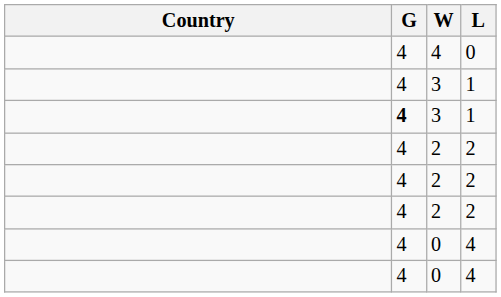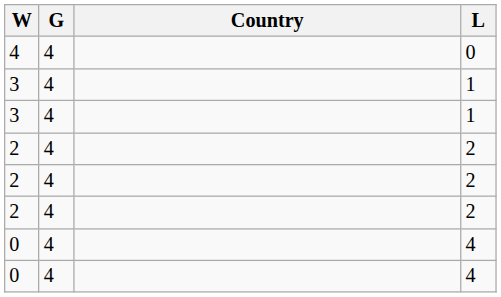columns swapped: (198, 20) <-> (444, 20)
(402, 116) bold -> (49, 116) normal
